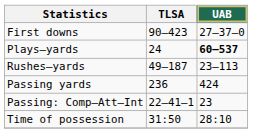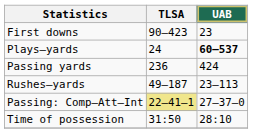(222, 32) 27–37–0 -> (206, 32) 23
rows swapped: (46, 67) <-> (49, 84)
(171, 102) no background -> (171, 102) khaki background
(206, 102) 23 -> (222, 102) 27–37–0
